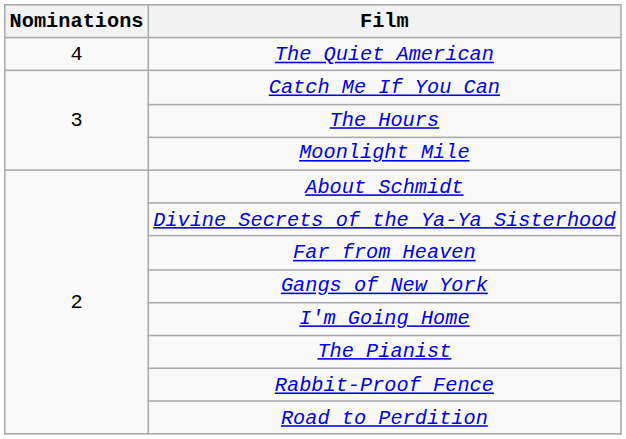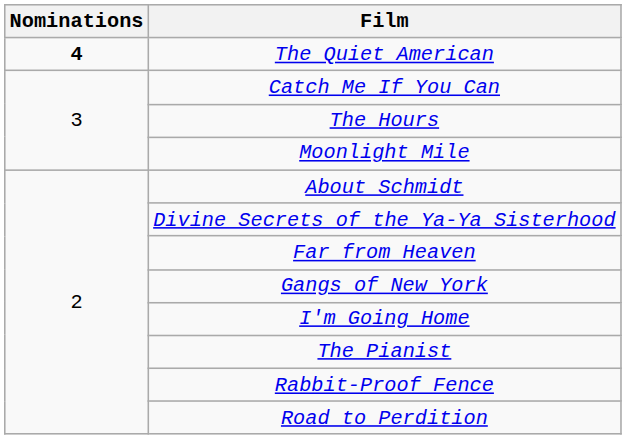(77, 54) normal -> (77, 54) bold
